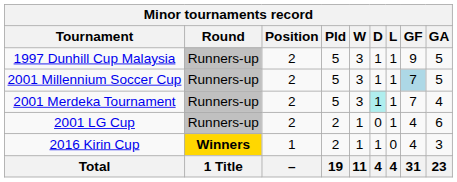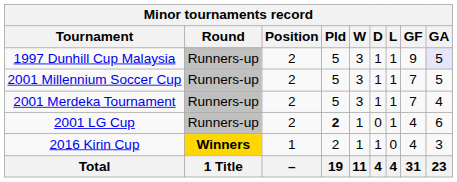(439, 58) no background -> (439, 58) lavender background
(413, 79) lightblue background -> (413, 79) no background
(378, 101) paleturquoise background -> (378, 101) no background
(336, 123) normal -> (336, 123) bold
